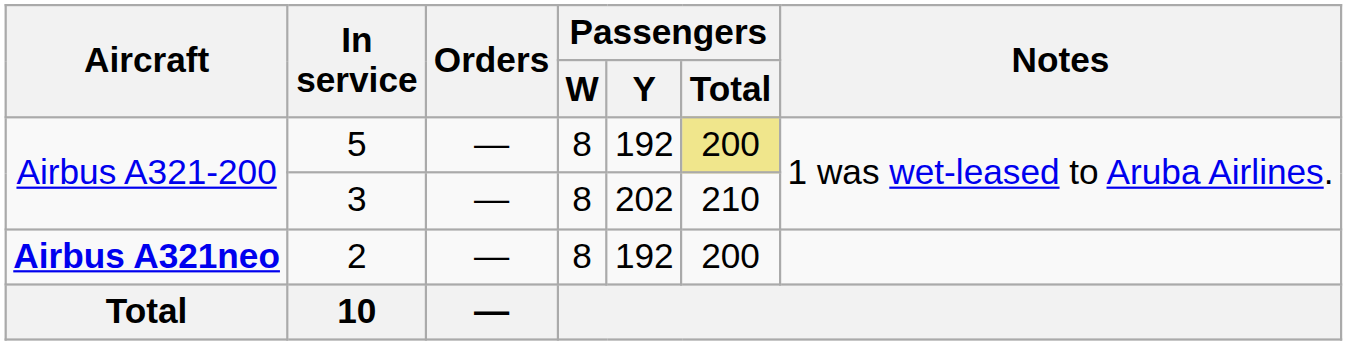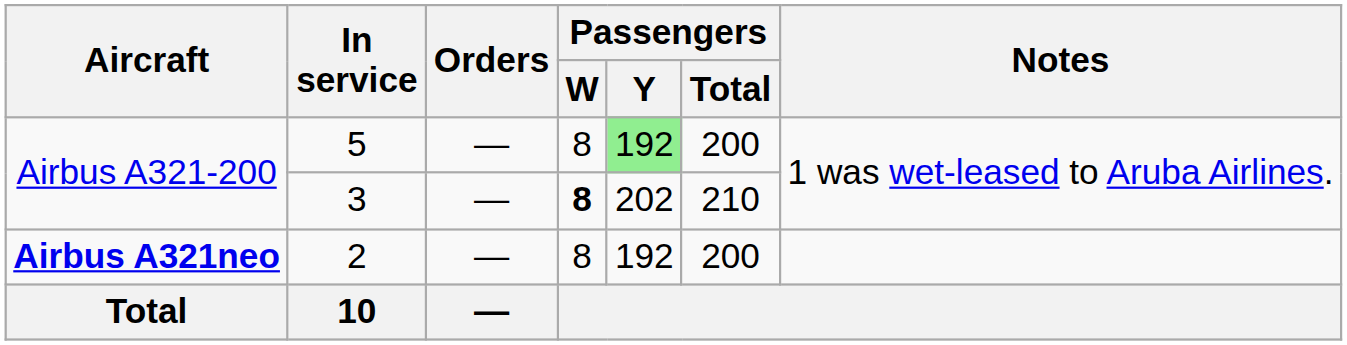(644, 144) no background -> (644, 144) lightgreen background
(731, 144) khaki background -> (731, 144) no background
(582, 199) normal -> (582, 199) bold
